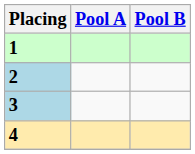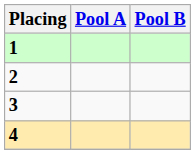(13, 76) lightblue background -> (13, 76) no background
(13, 105) lightblue background -> (13, 105) no background
